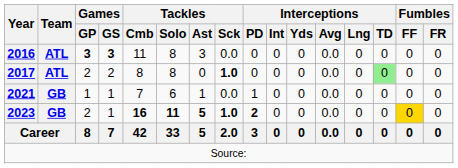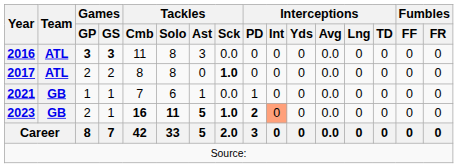(384, 73) lightgreen background -> (384, 73) no background
(277, 113) no background -> (277, 113) lightsalmon background
(409, 113) gold background -> (409, 113) no background
